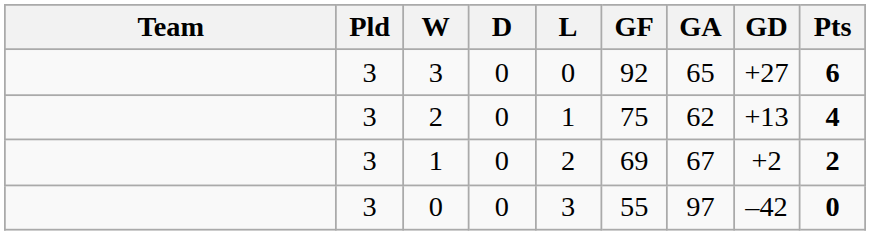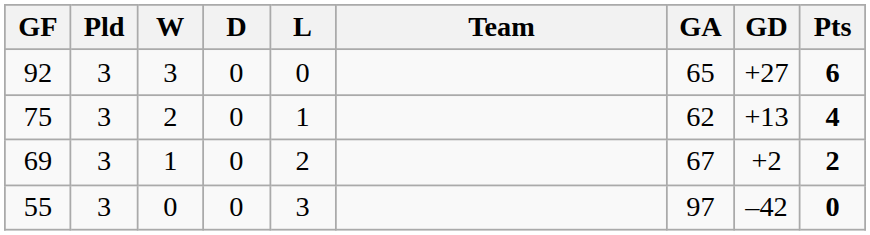columns swapped: (171, 26) <-> (634, 26)
